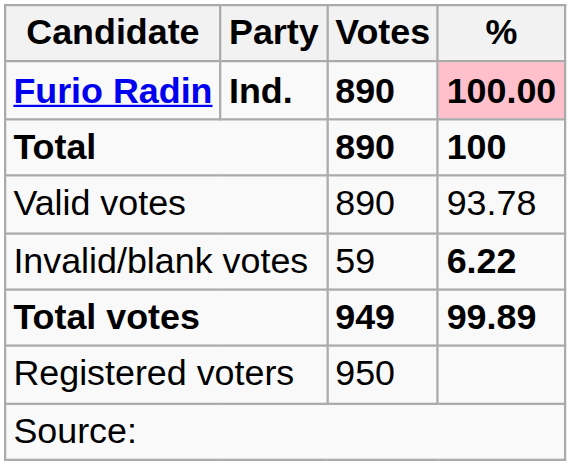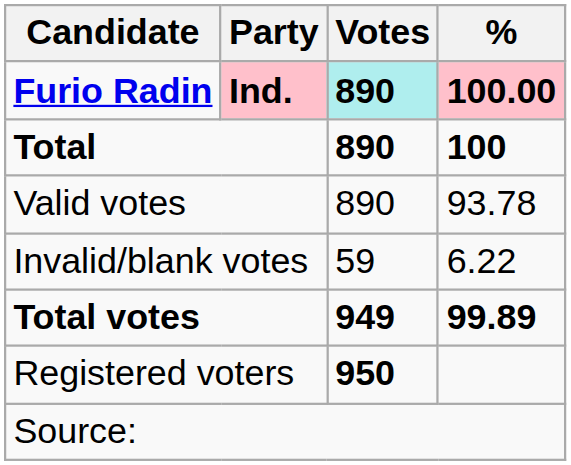(261, 89) no background -> (261, 89) pink background
(365, 89) no background -> (365, 89) paleturquoise background
(482, 260) bold -> (482, 260) normal
(365, 373) normal -> (365, 373) bold
